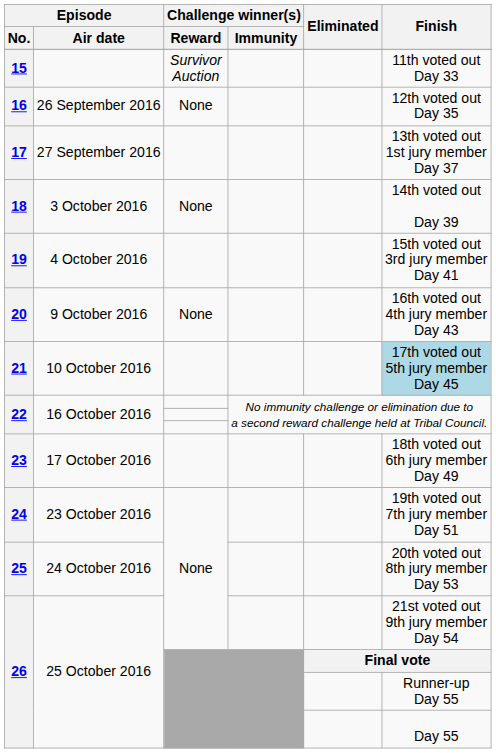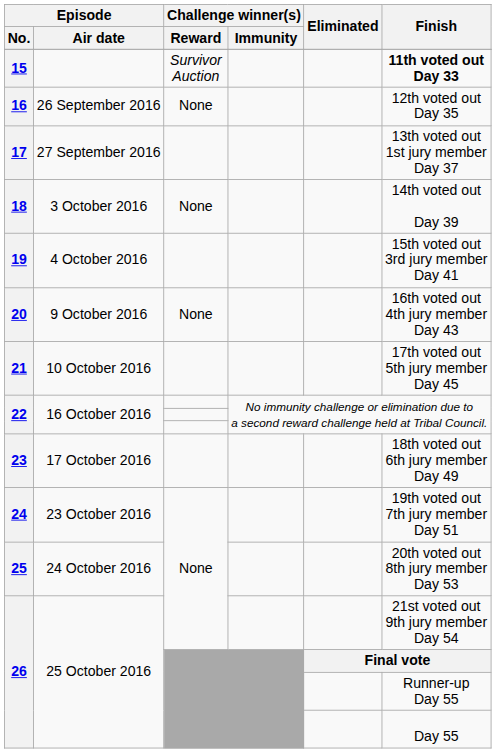(436, 68) normal -> (436, 68) bold
(436, 368) lightblue background -> (436, 368) no background
